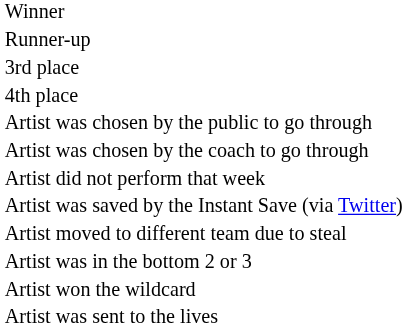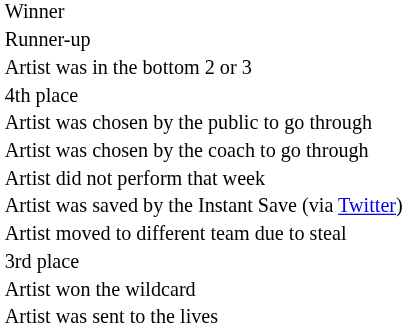(42, 67) 3rd place -> (128, 67) Artist was in the bottom 2 or 3
(128, 261) Artist was in the bottom 2 or 3 -> (42, 261) 3rd place
